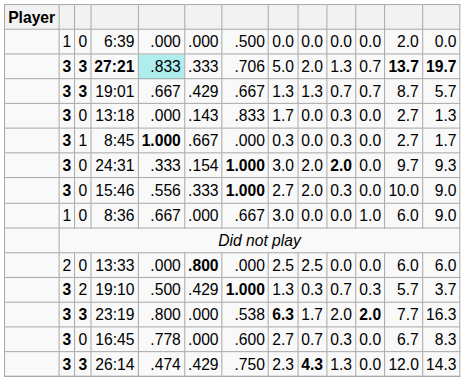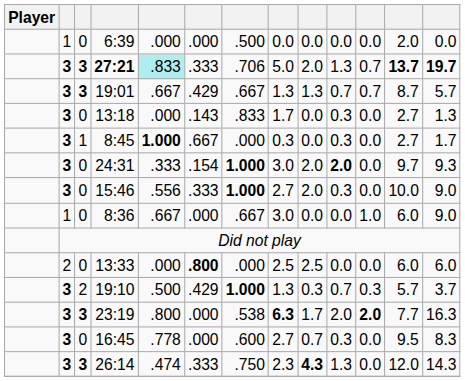(408, 339) 6.7 -> (408, 339) 9.5
(203, 364) .429 -> (203, 364) .333
